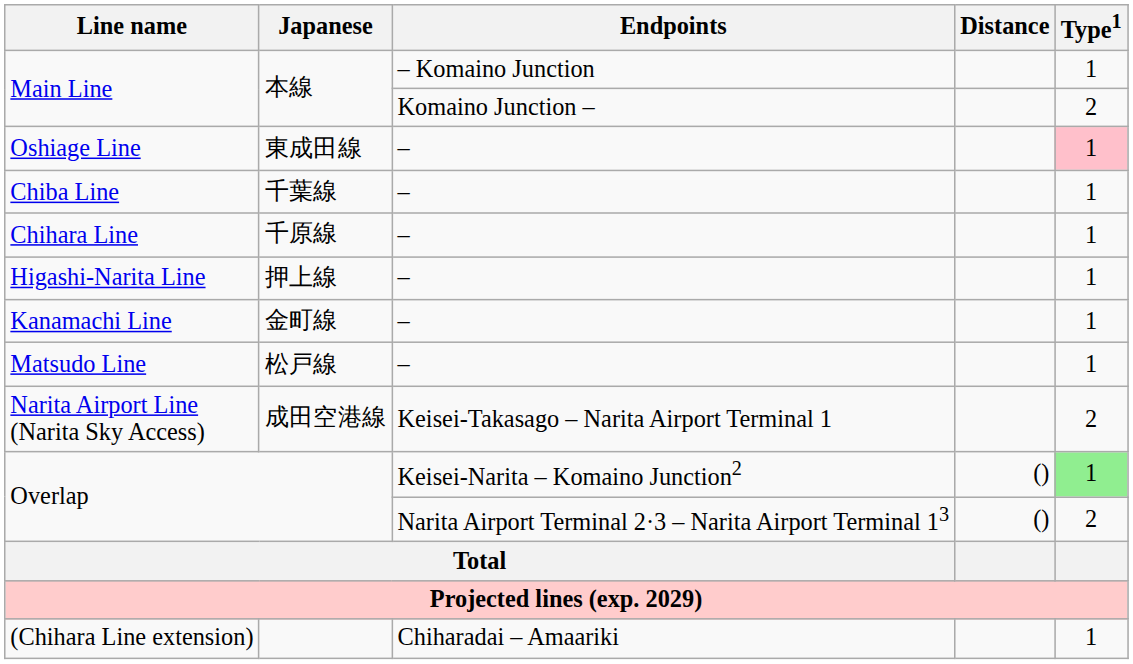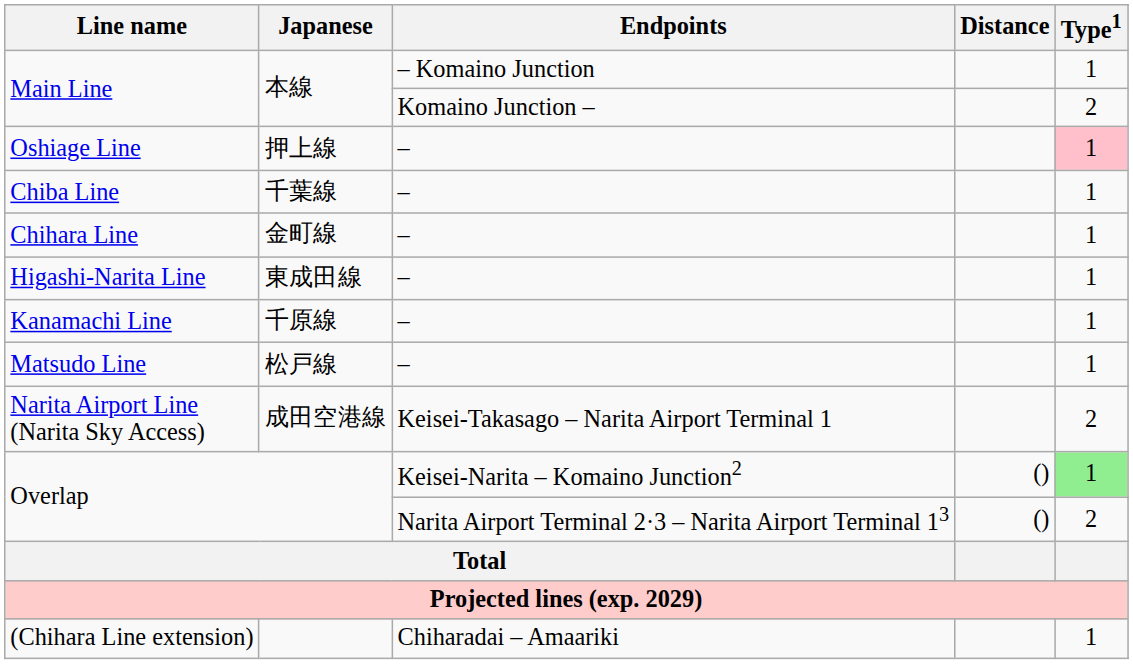(313, 147) 東成田線 -> (301, 147) 押上線
(301, 233) 千原線 -> (301, 233) 金町線
(301, 276) 押上線 -> (313, 276) 東成田線
(301, 320) 金町線 -> (301, 320) 千原線
